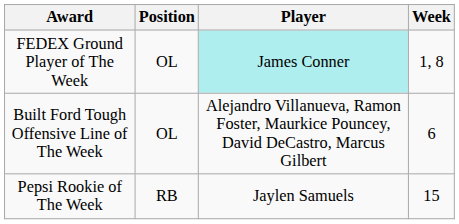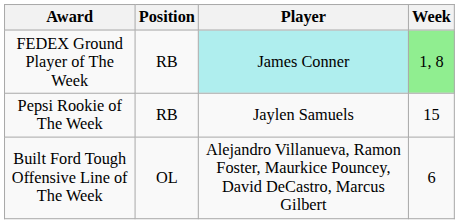(167, 61) OL -> (167, 61) RB
(431, 61) no background -> (431, 61) lightgreen background
rows swapped: (70, 133) <-> (70, 196)
